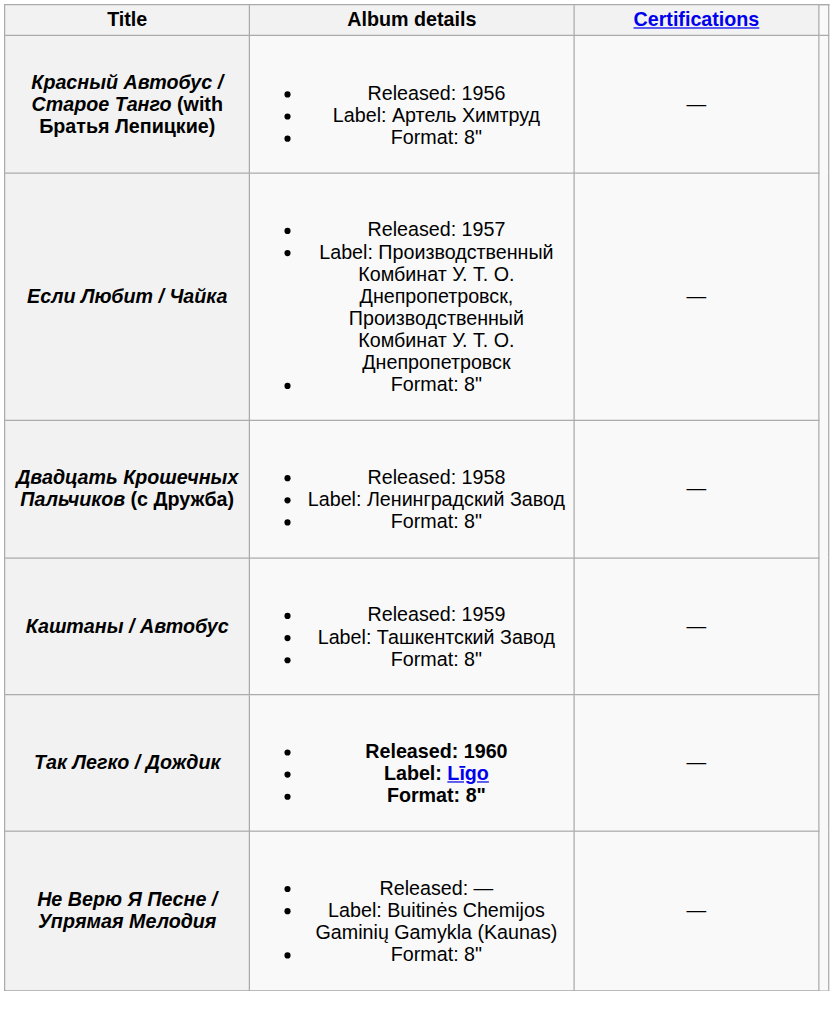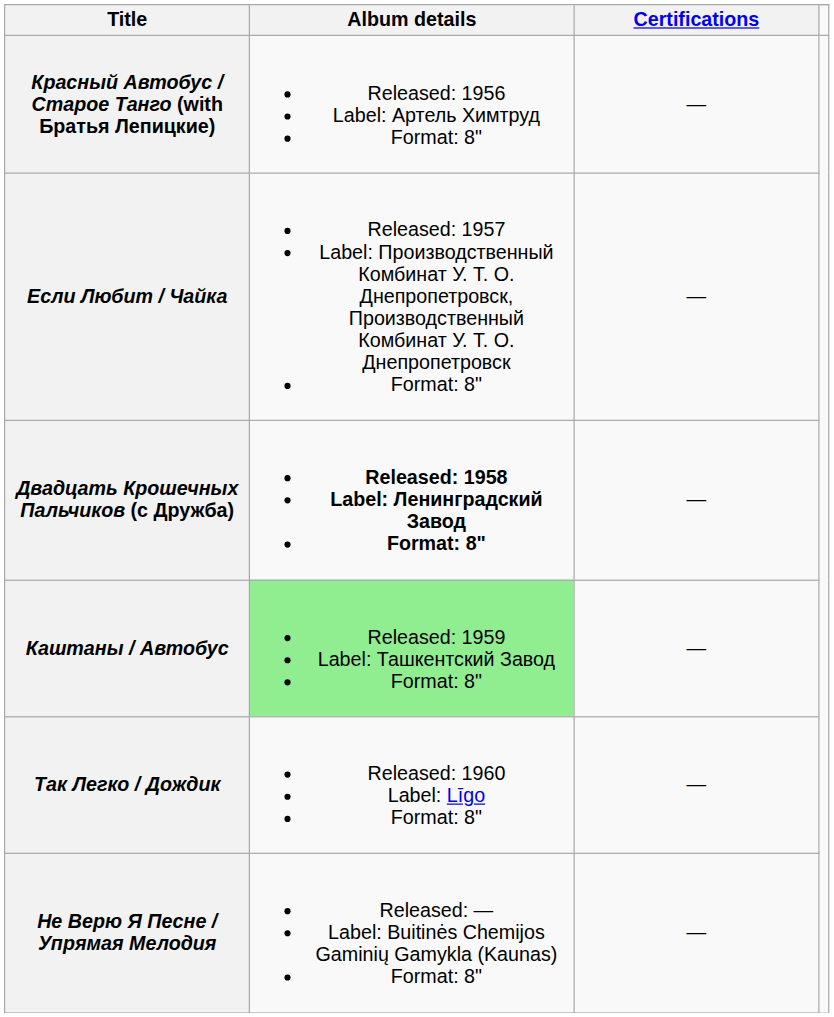(412, 500) normal -> (412, 511) bold
(412, 637) no background -> (412, 659) lightgreen background
(412, 774) bold -> (412, 796) normal
